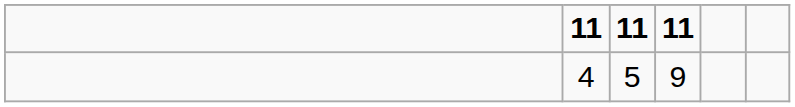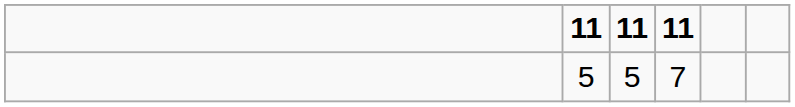(586, 76) 4 -> (586, 76) 5
(678, 76) 9 -> (678, 76) 7
